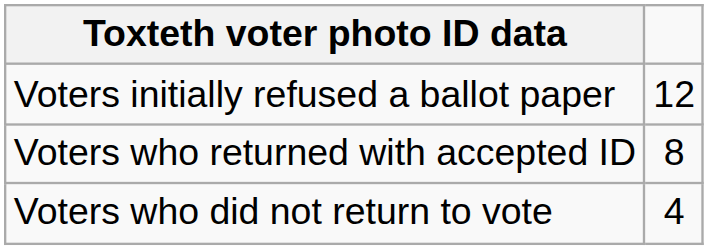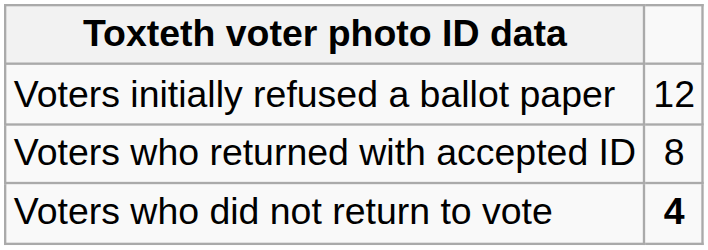(674, 212) normal -> (674, 212) bold
